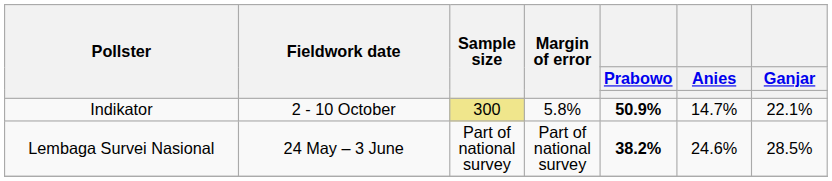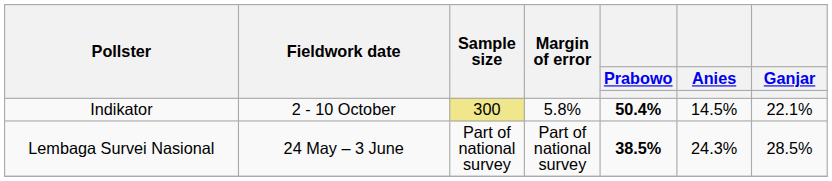(638, 110) 50.9% -> (638, 110) 50.4%
(714, 110) 14.7% -> (714, 110) 14.5%
(638, 149) 38.2% -> (638, 149) 38.5%
(714, 149) 24.6% -> (714, 149) 24.3%
